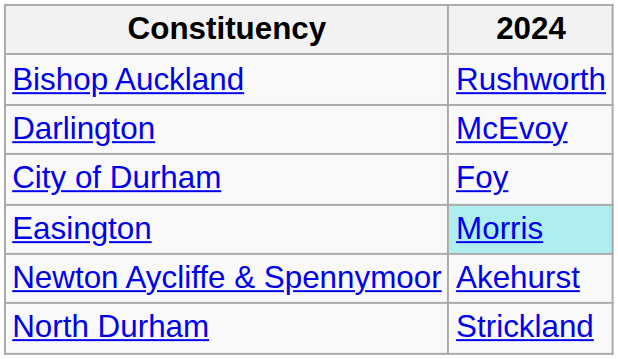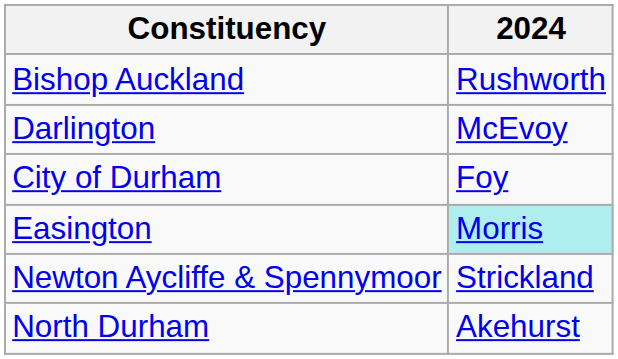(518, 278) Akehurst -> (525, 278) Strickland
(525, 327) Strickland -> (518, 327) Akehurst
